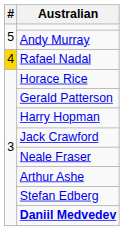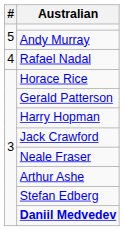(11, 59) gold background -> (11, 59) no background
